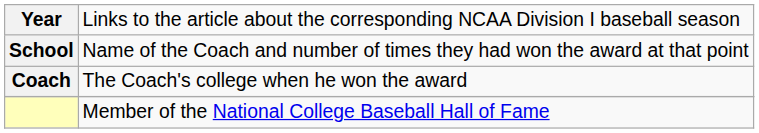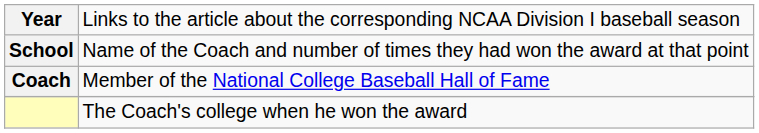(275, 81) The Coach's college when he won the award -> (316, 81) Member of the National College Baseball Hall of Fame
(316, 111) Member of the National College Baseball Hall of Fame -> (275, 111) The Coach's college when he won the award
